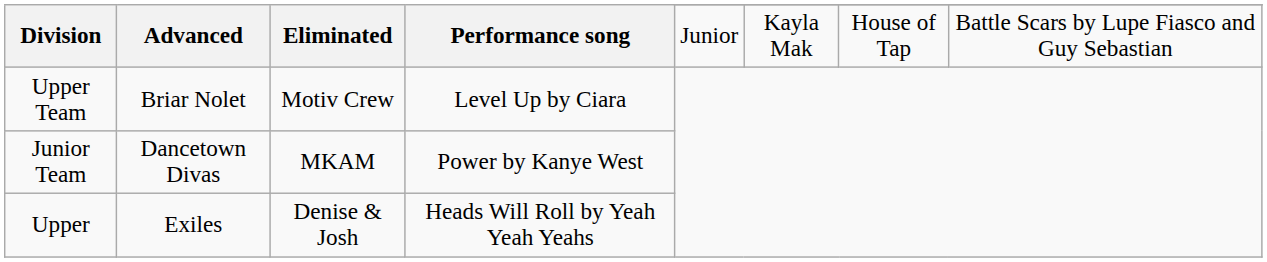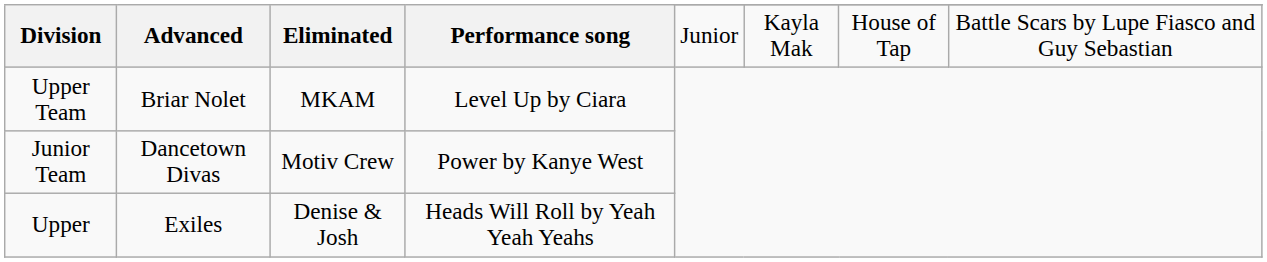(338, 98) Motiv Crew -> (338, 98) MKAM
(338, 161) MKAM -> (338, 161) Motiv Crew
